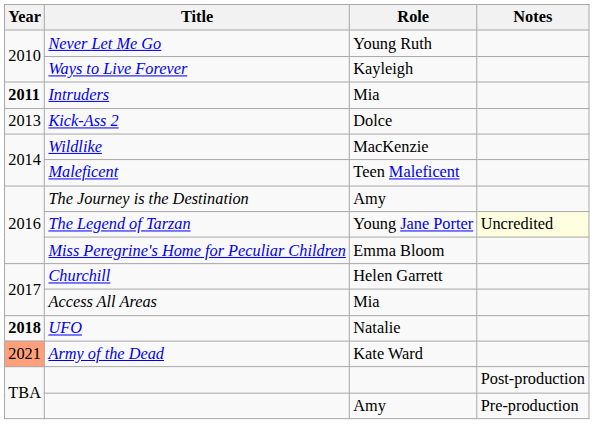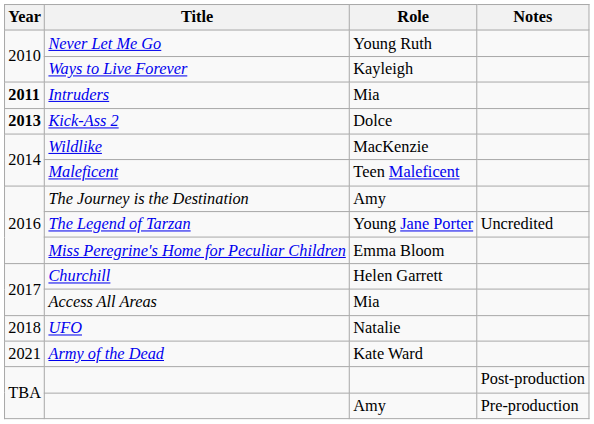(25, 120) normal -> (25, 120) bold
(517, 224) lightyellow background -> (517, 224) no background
(25, 328) bold -> (25, 328) normal
(25, 353) lightsalmon background -> (25, 353) no background
